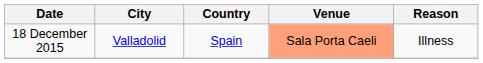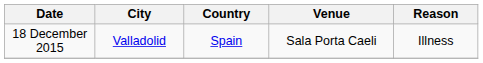(331, 41) lightsalmon background -> (331, 41) no background
